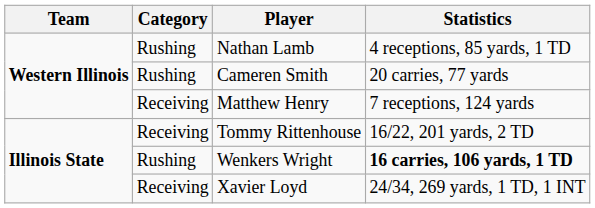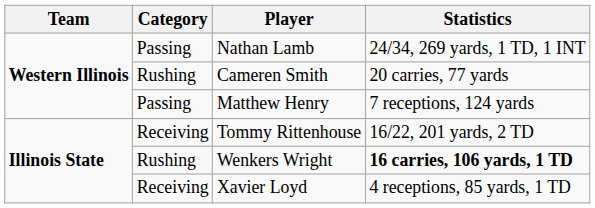(166, 47) Rushing -> (164, 47) Passing
(470, 47) 4 receptions, 85 yards, 1 TD -> (478, 47) 24/34, 269 yards, 1 TD, 1 INT
(173, 103) Receiving -> (164, 103) Passing
(478, 188) 24/34, 269 yards, 1 TD, 1 INT -> (470, 188) 4 receptions, 85 yards, 1 TD
